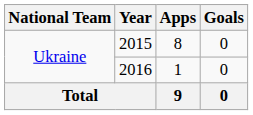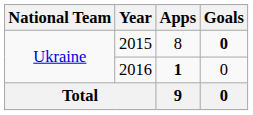(224, 43) normal -> (224, 43) bold
(178, 69) normal -> (178, 69) bold
